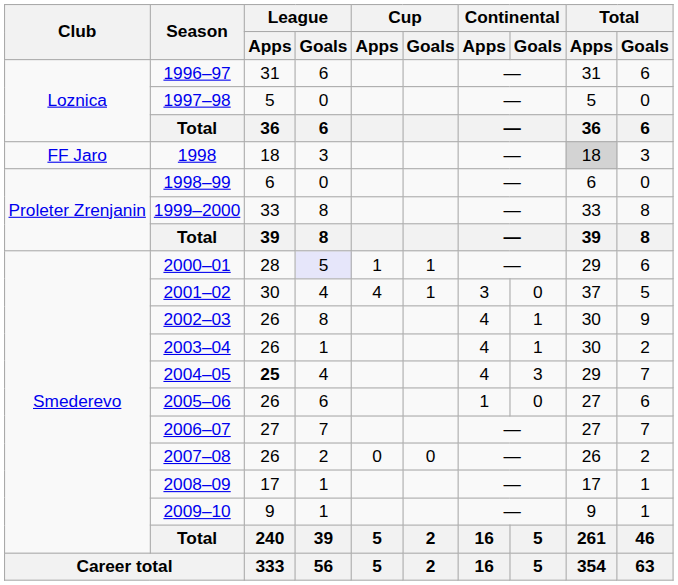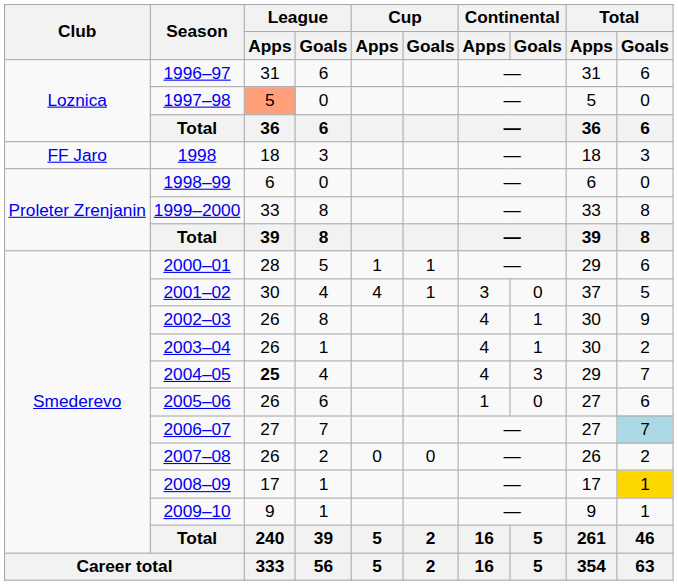(270, 100) no background -> (270, 100) lightsalmon background
(591, 155) lightgrey background -> (591, 155) no background
(323, 264) lavender background -> (323, 264) no background
(645, 429) no background -> (645, 429) lightblue background
(645, 484) no background -> (645, 484) gold background
